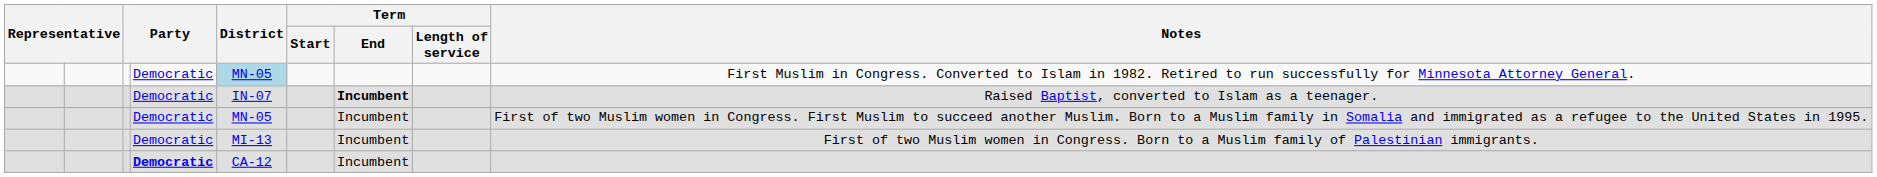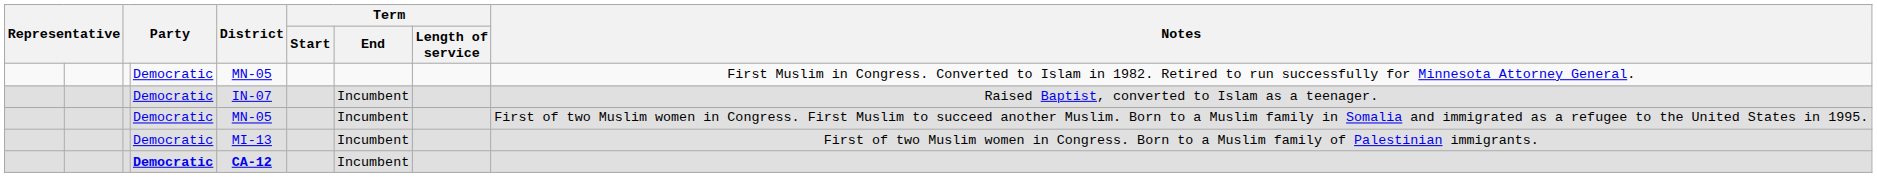(252, 75) lightblue background -> (252, 75) no background
(373, 96) bold -> (373, 96) normal
(252, 162) normal -> (252, 162) bold
